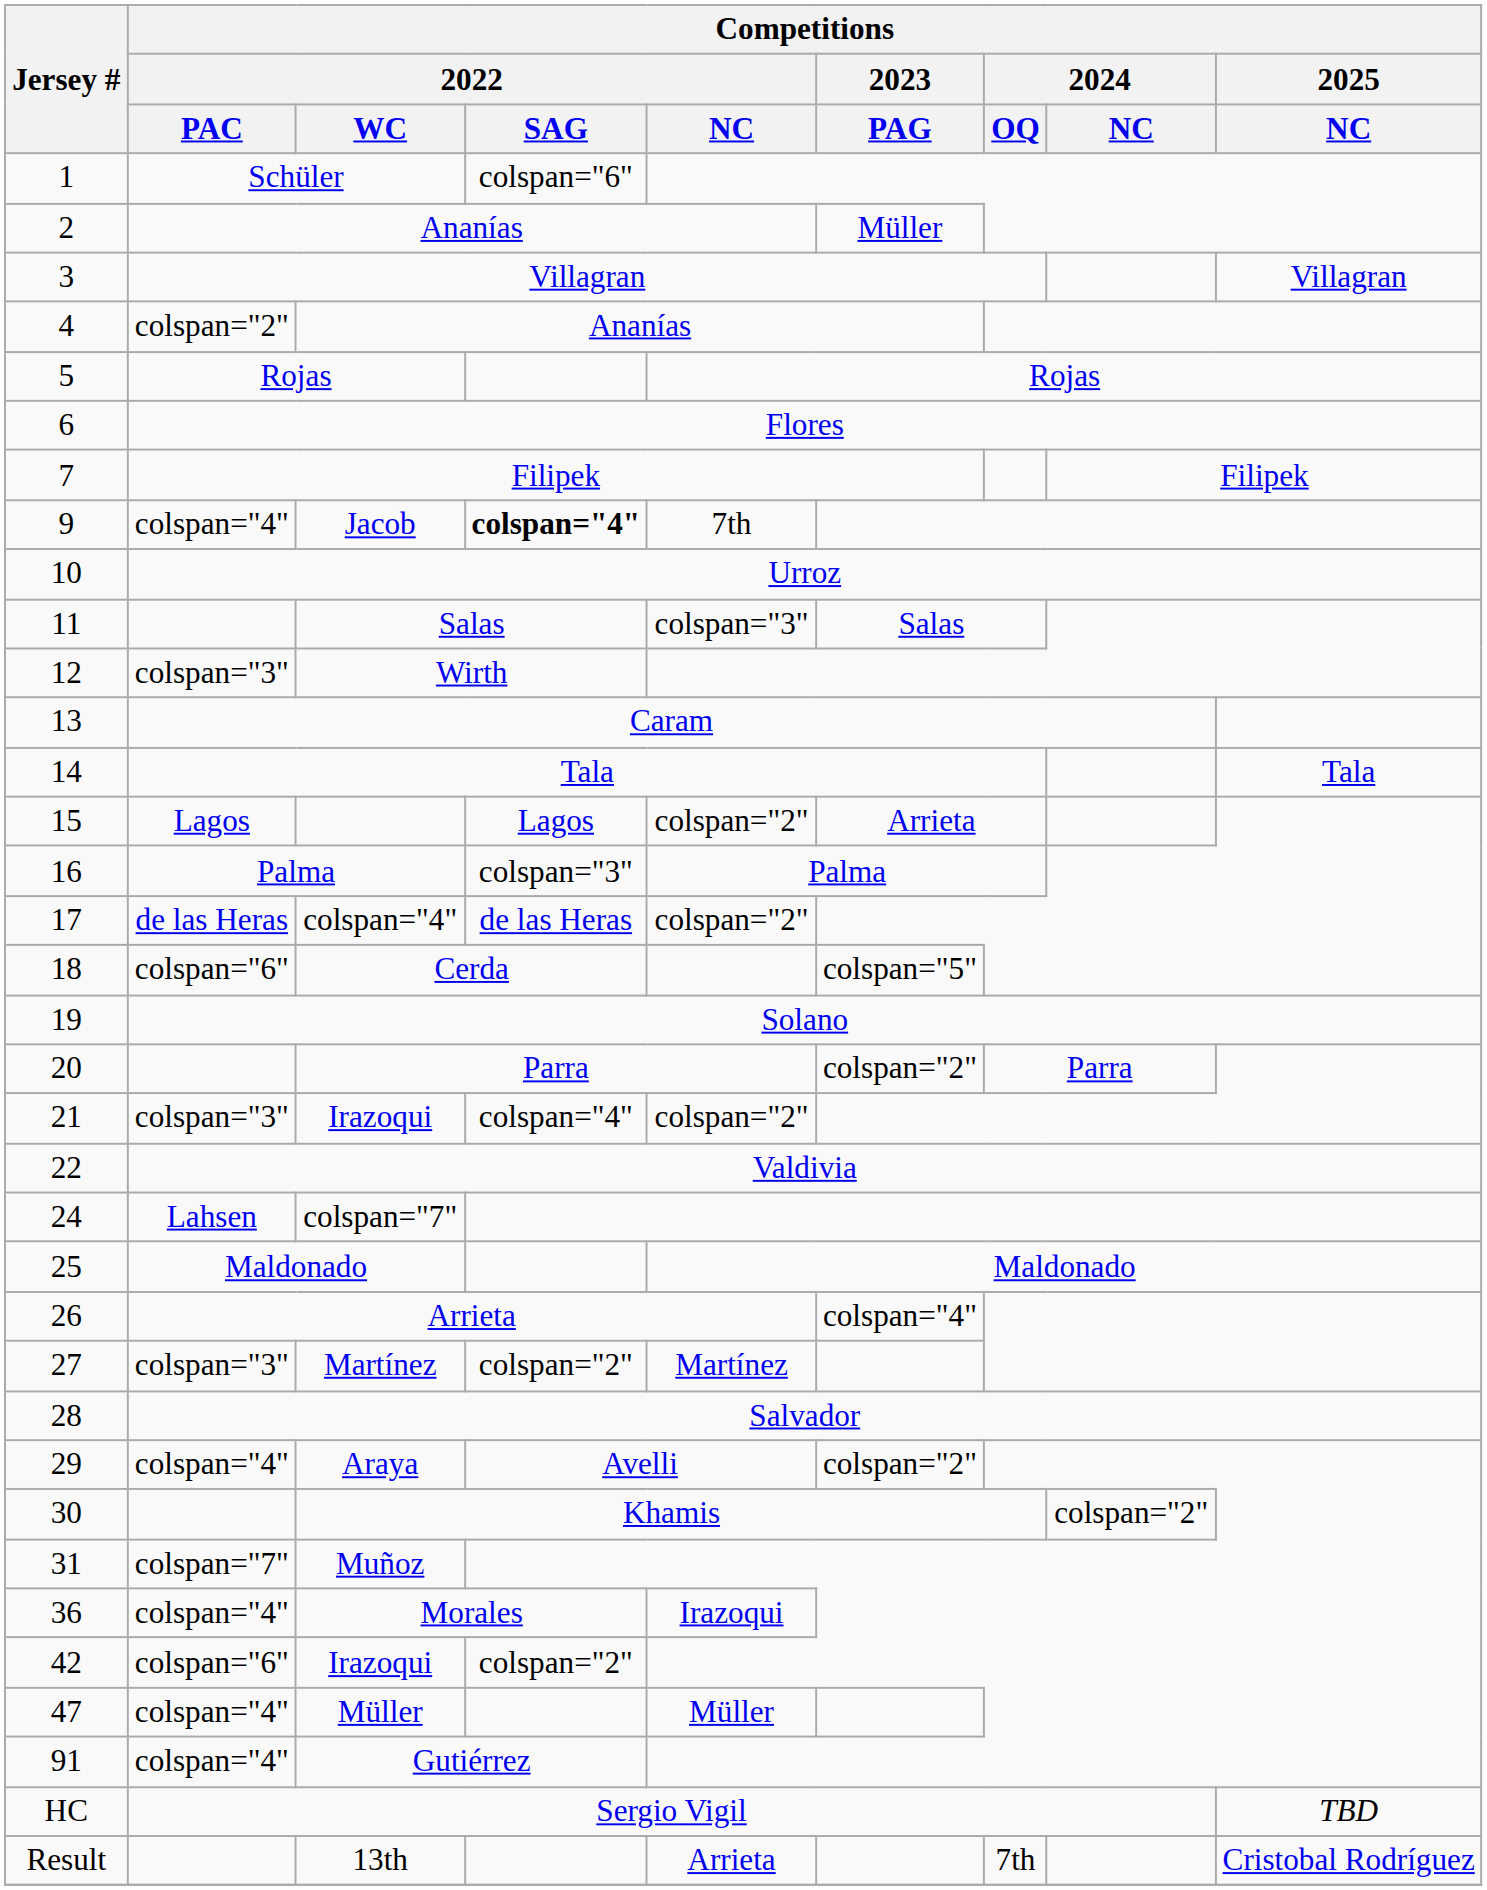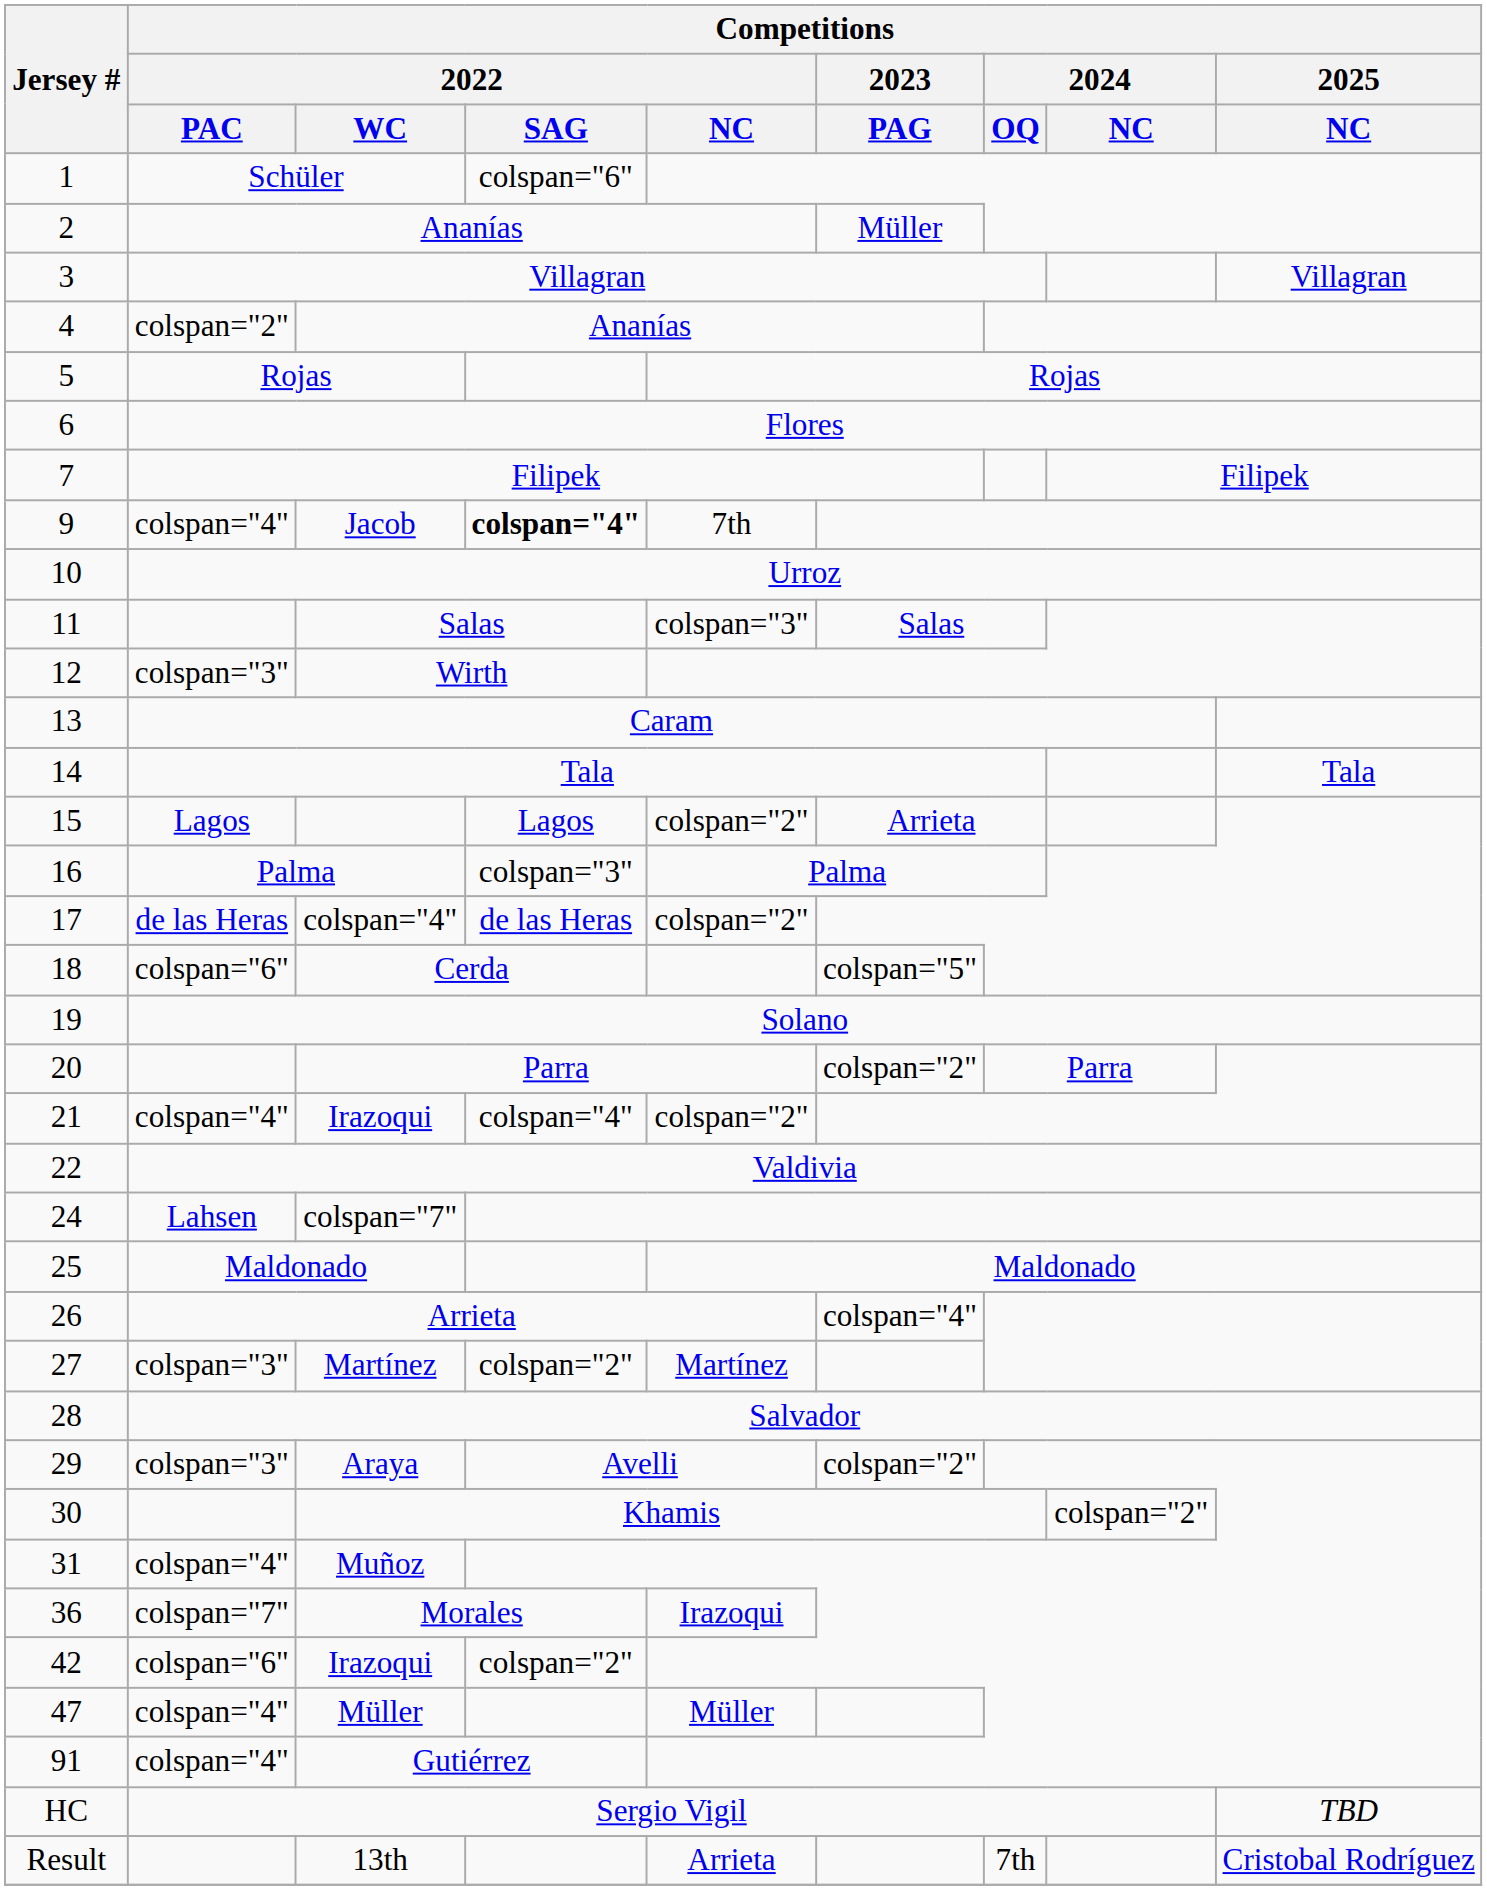(212, 1117) colspan="3" -> (212, 1117) colspan="4"
(212, 1464) colspan="4" -> (212, 1464) colspan="3"
(212, 1563) colspan="7" -> (212, 1563) colspan="4"
(212, 1612) colspan="4" -> (212, 1612) colspan="7"
